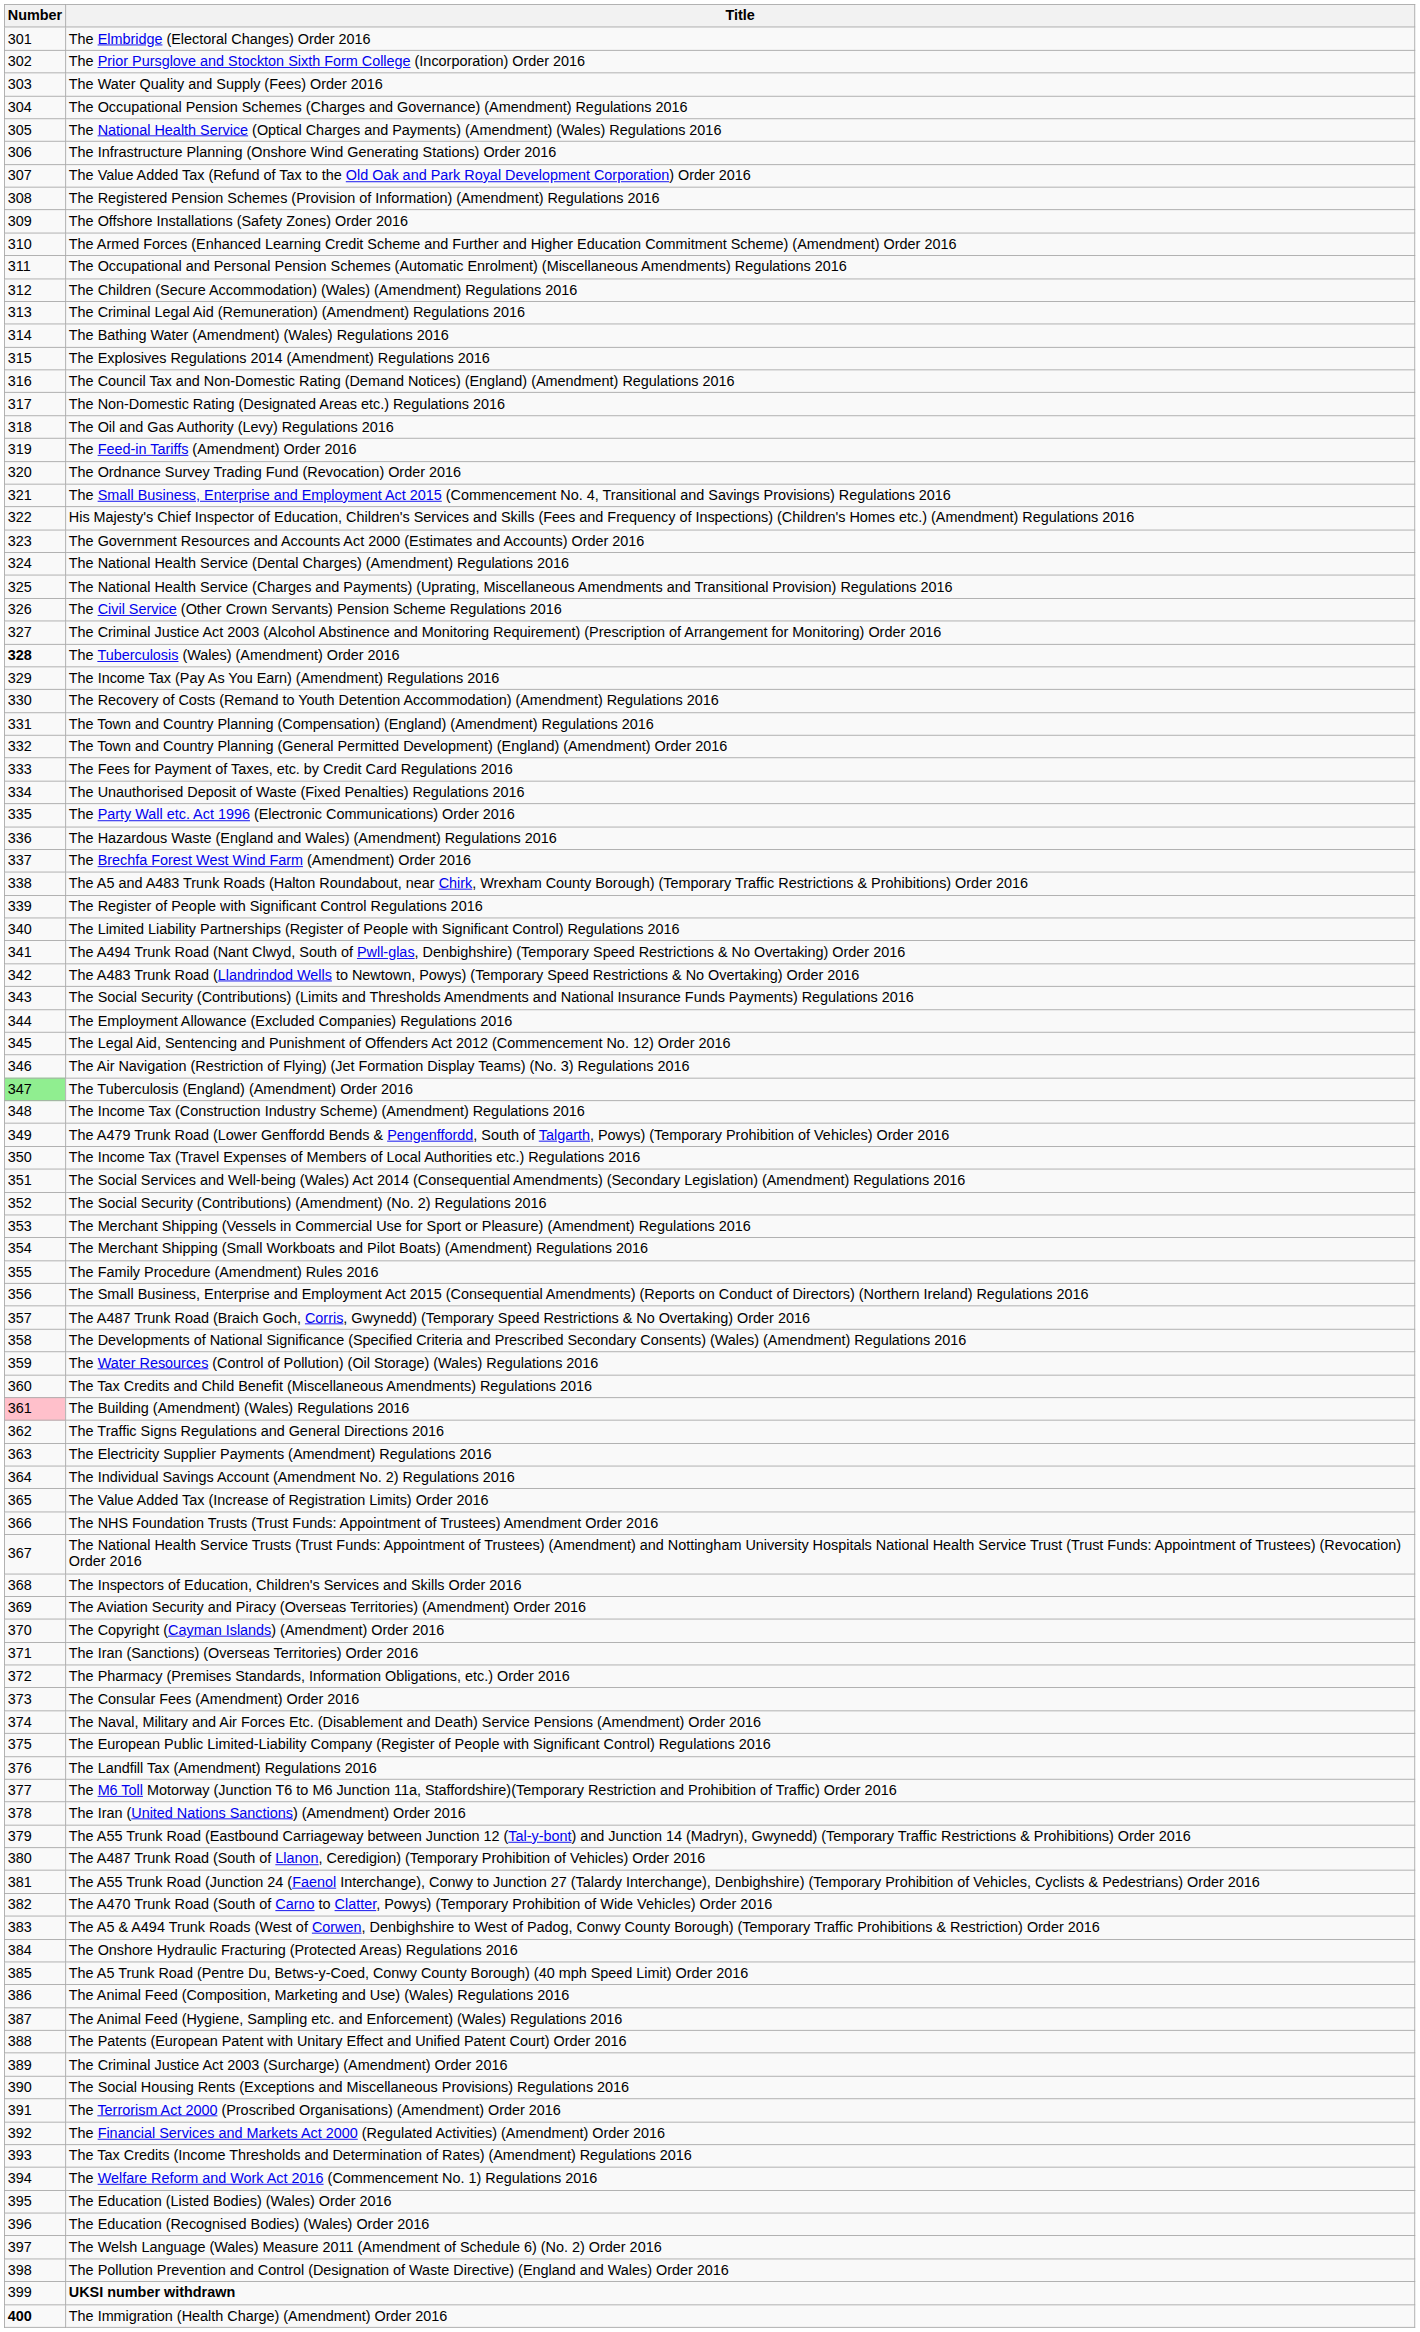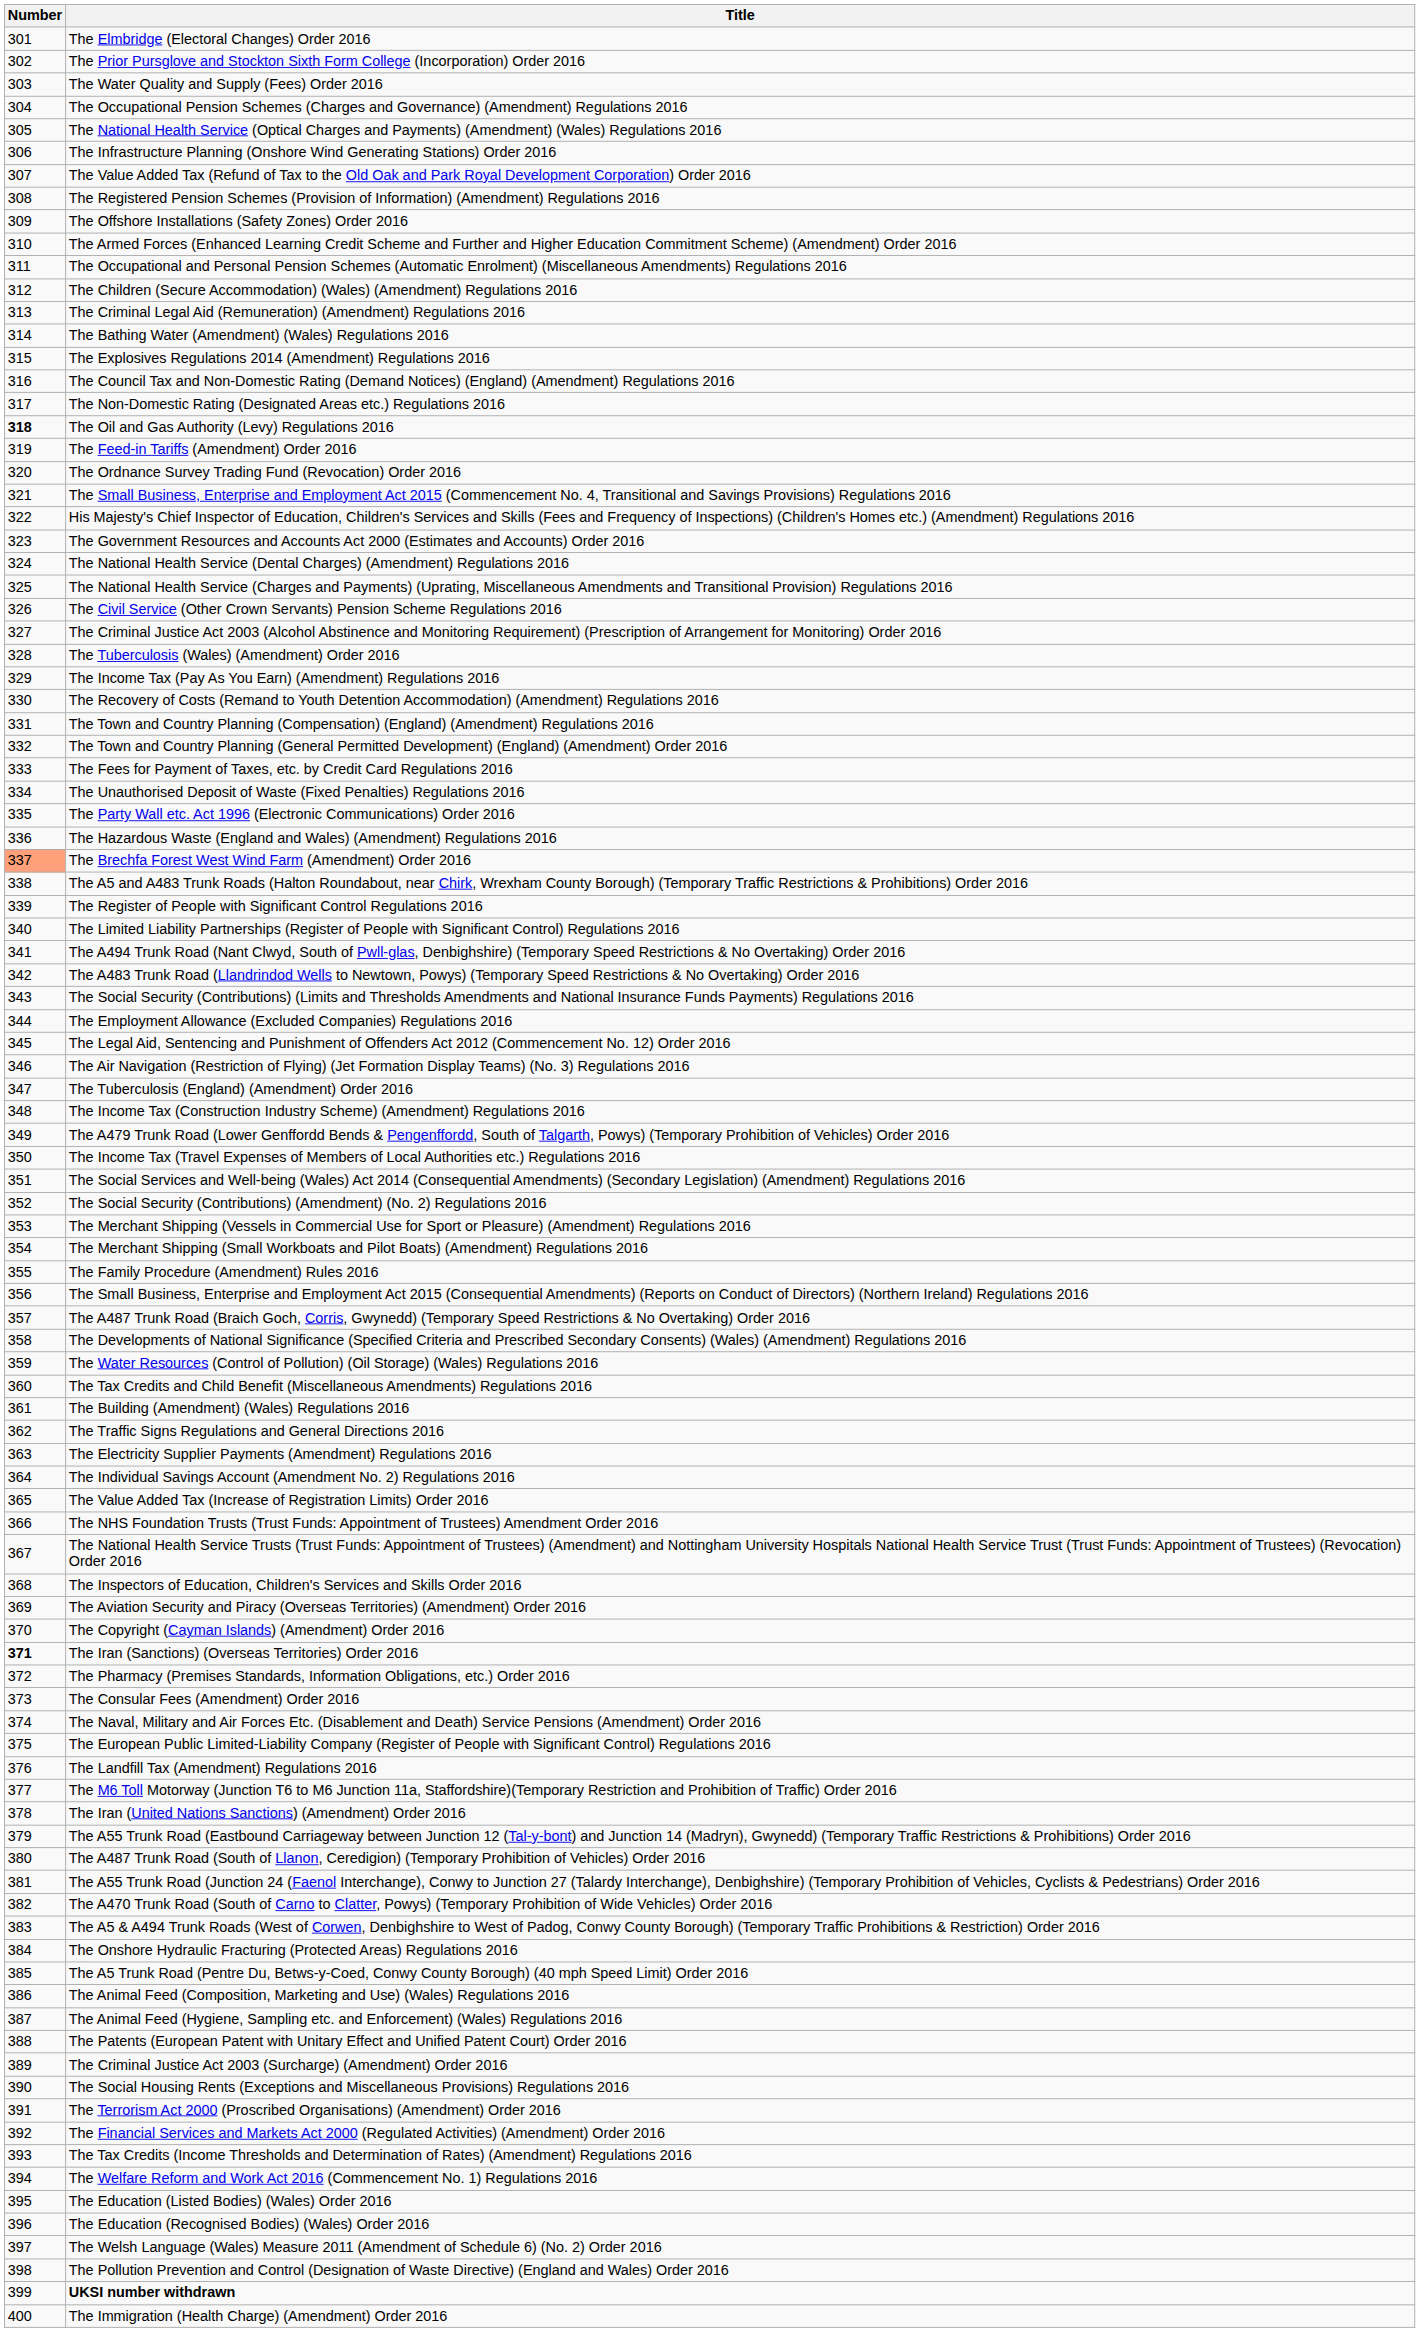(20, 426) normal -> (20, 426) bold
(20, 655) bold -> (20, 655) normal
(20, 860) no background -> (20, 860) lightsalmon background
(20, 1089) lightgreen background -> (20, 1089) no background
(20, 1409) pink background -> (20, 1409) no background
(20, 1653) normal -> (20, 1653) bold
(20, 2315) bold -> (20, 2315) normal
